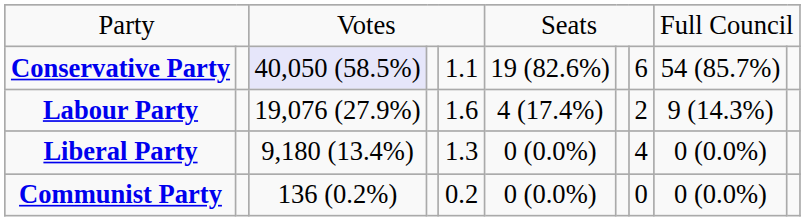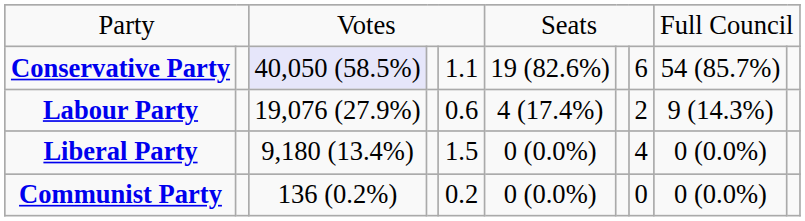(462, 109) 1.6 -> (462, 109) 0.6
(462, 151) 1.3 -> (462, 151) 1.5
